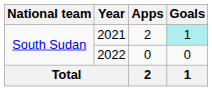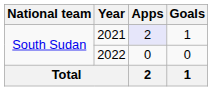(148, 34) no background -> (148, 34) lavender background
(187, 34) paleturquoise background -> (187, 34) no background
